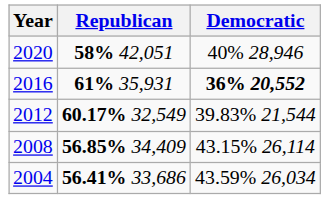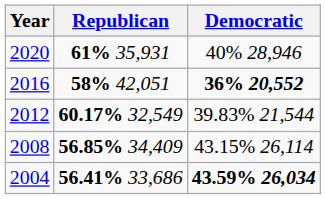(124, 52) 58% 42,051 -> (121, 52) 61% 35,931
(124, 83) 61% 35,931 -> (121, 83) 58% 42,051
(255, 177) normal -> (254, 177) bold
